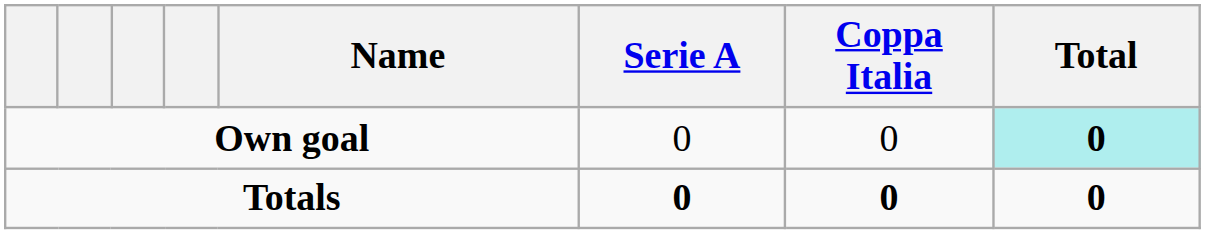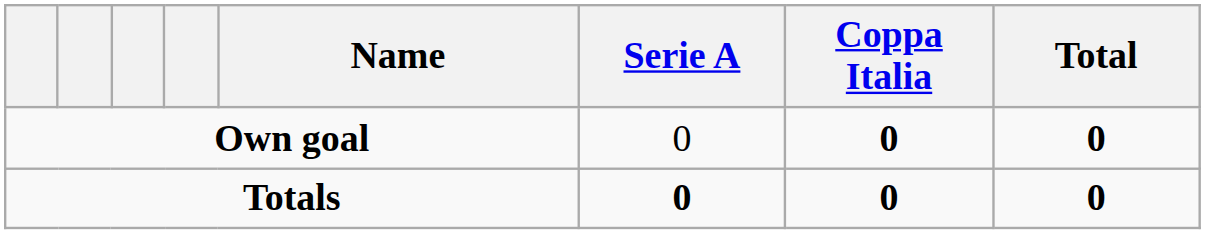(889, 137) normal -> (889, 137) bold
(1096, 137) paleturquoise background -> (1096, 137) no background
